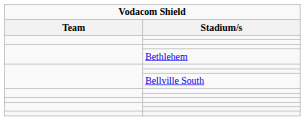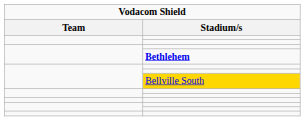(166, 56) normal -> (167, 56) bold
(175, 81) no background -> (175, 81) gold background
